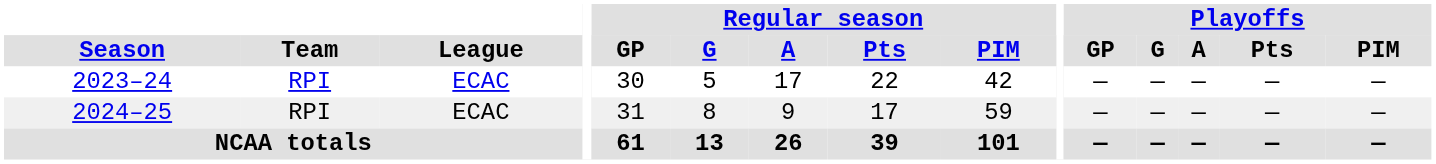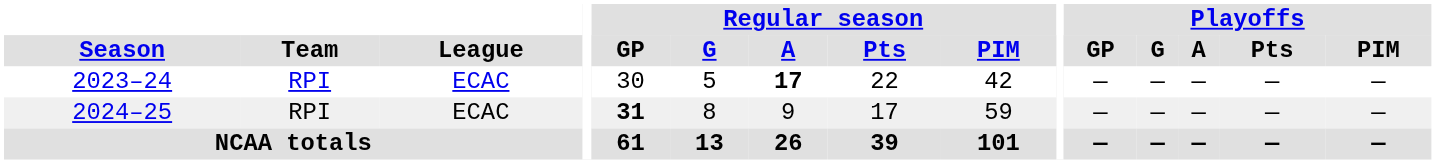(788, 82) normal -> (788, 82) bold
(631, 113) normal -> (631, 113) bold
